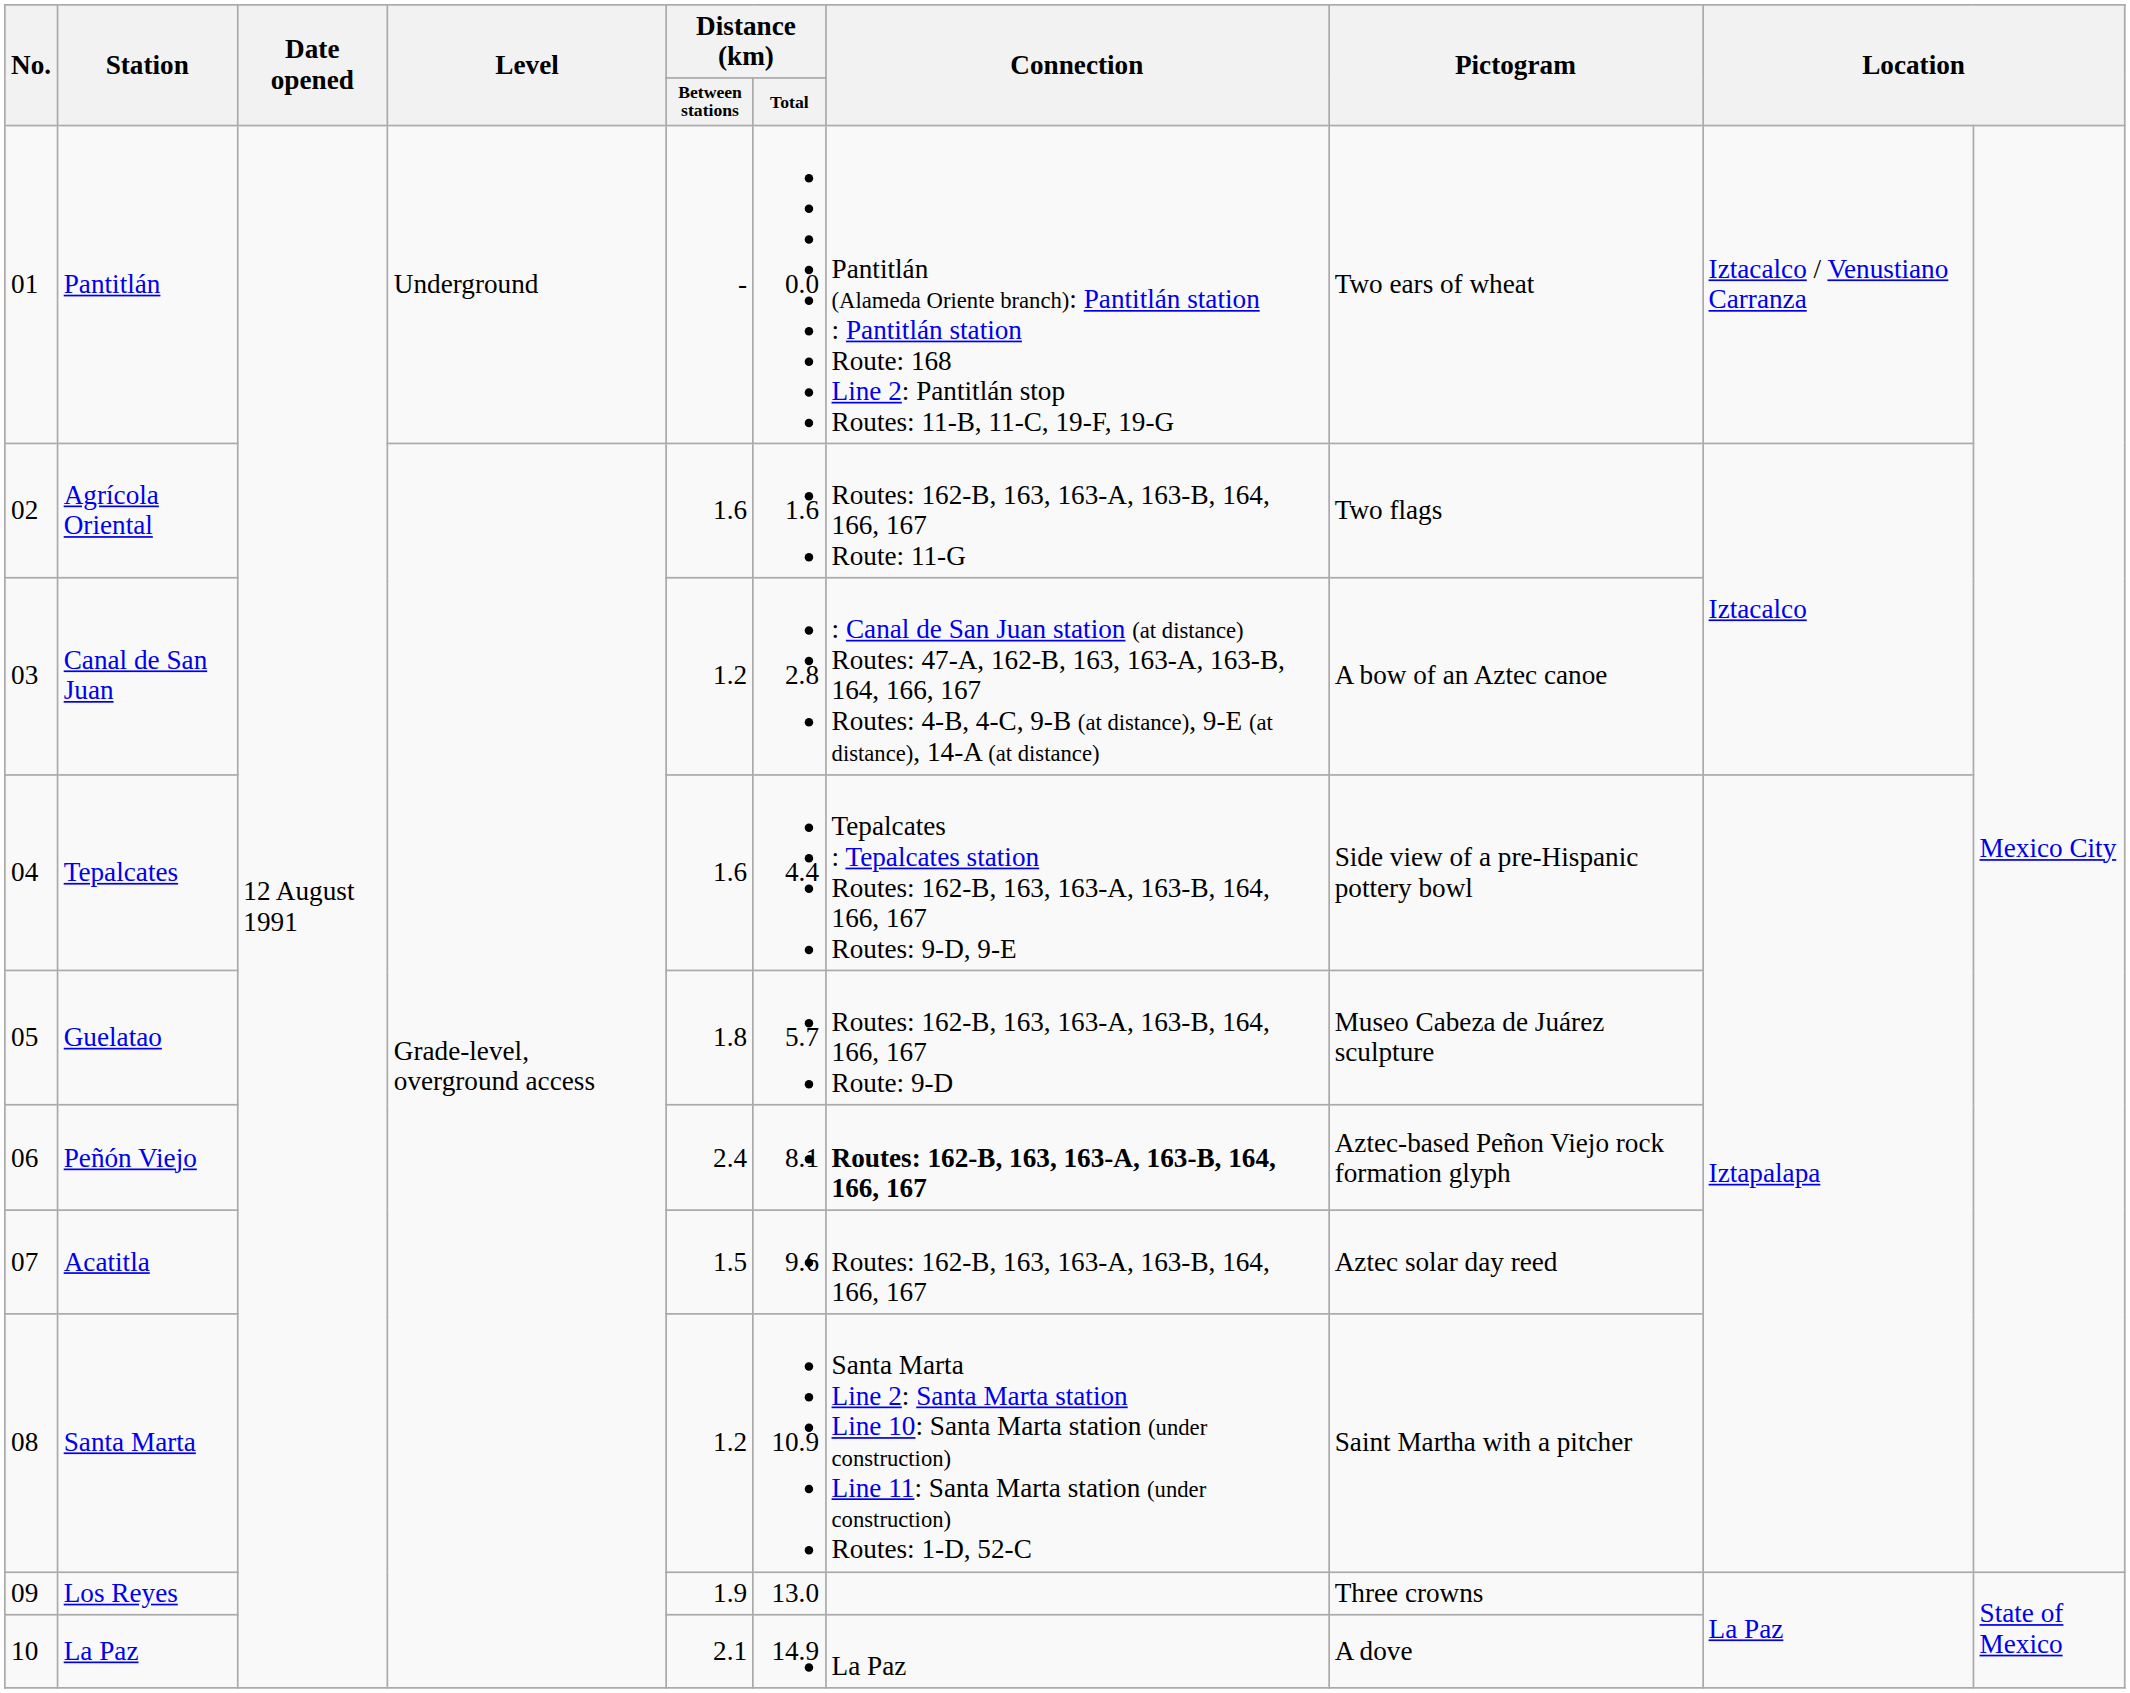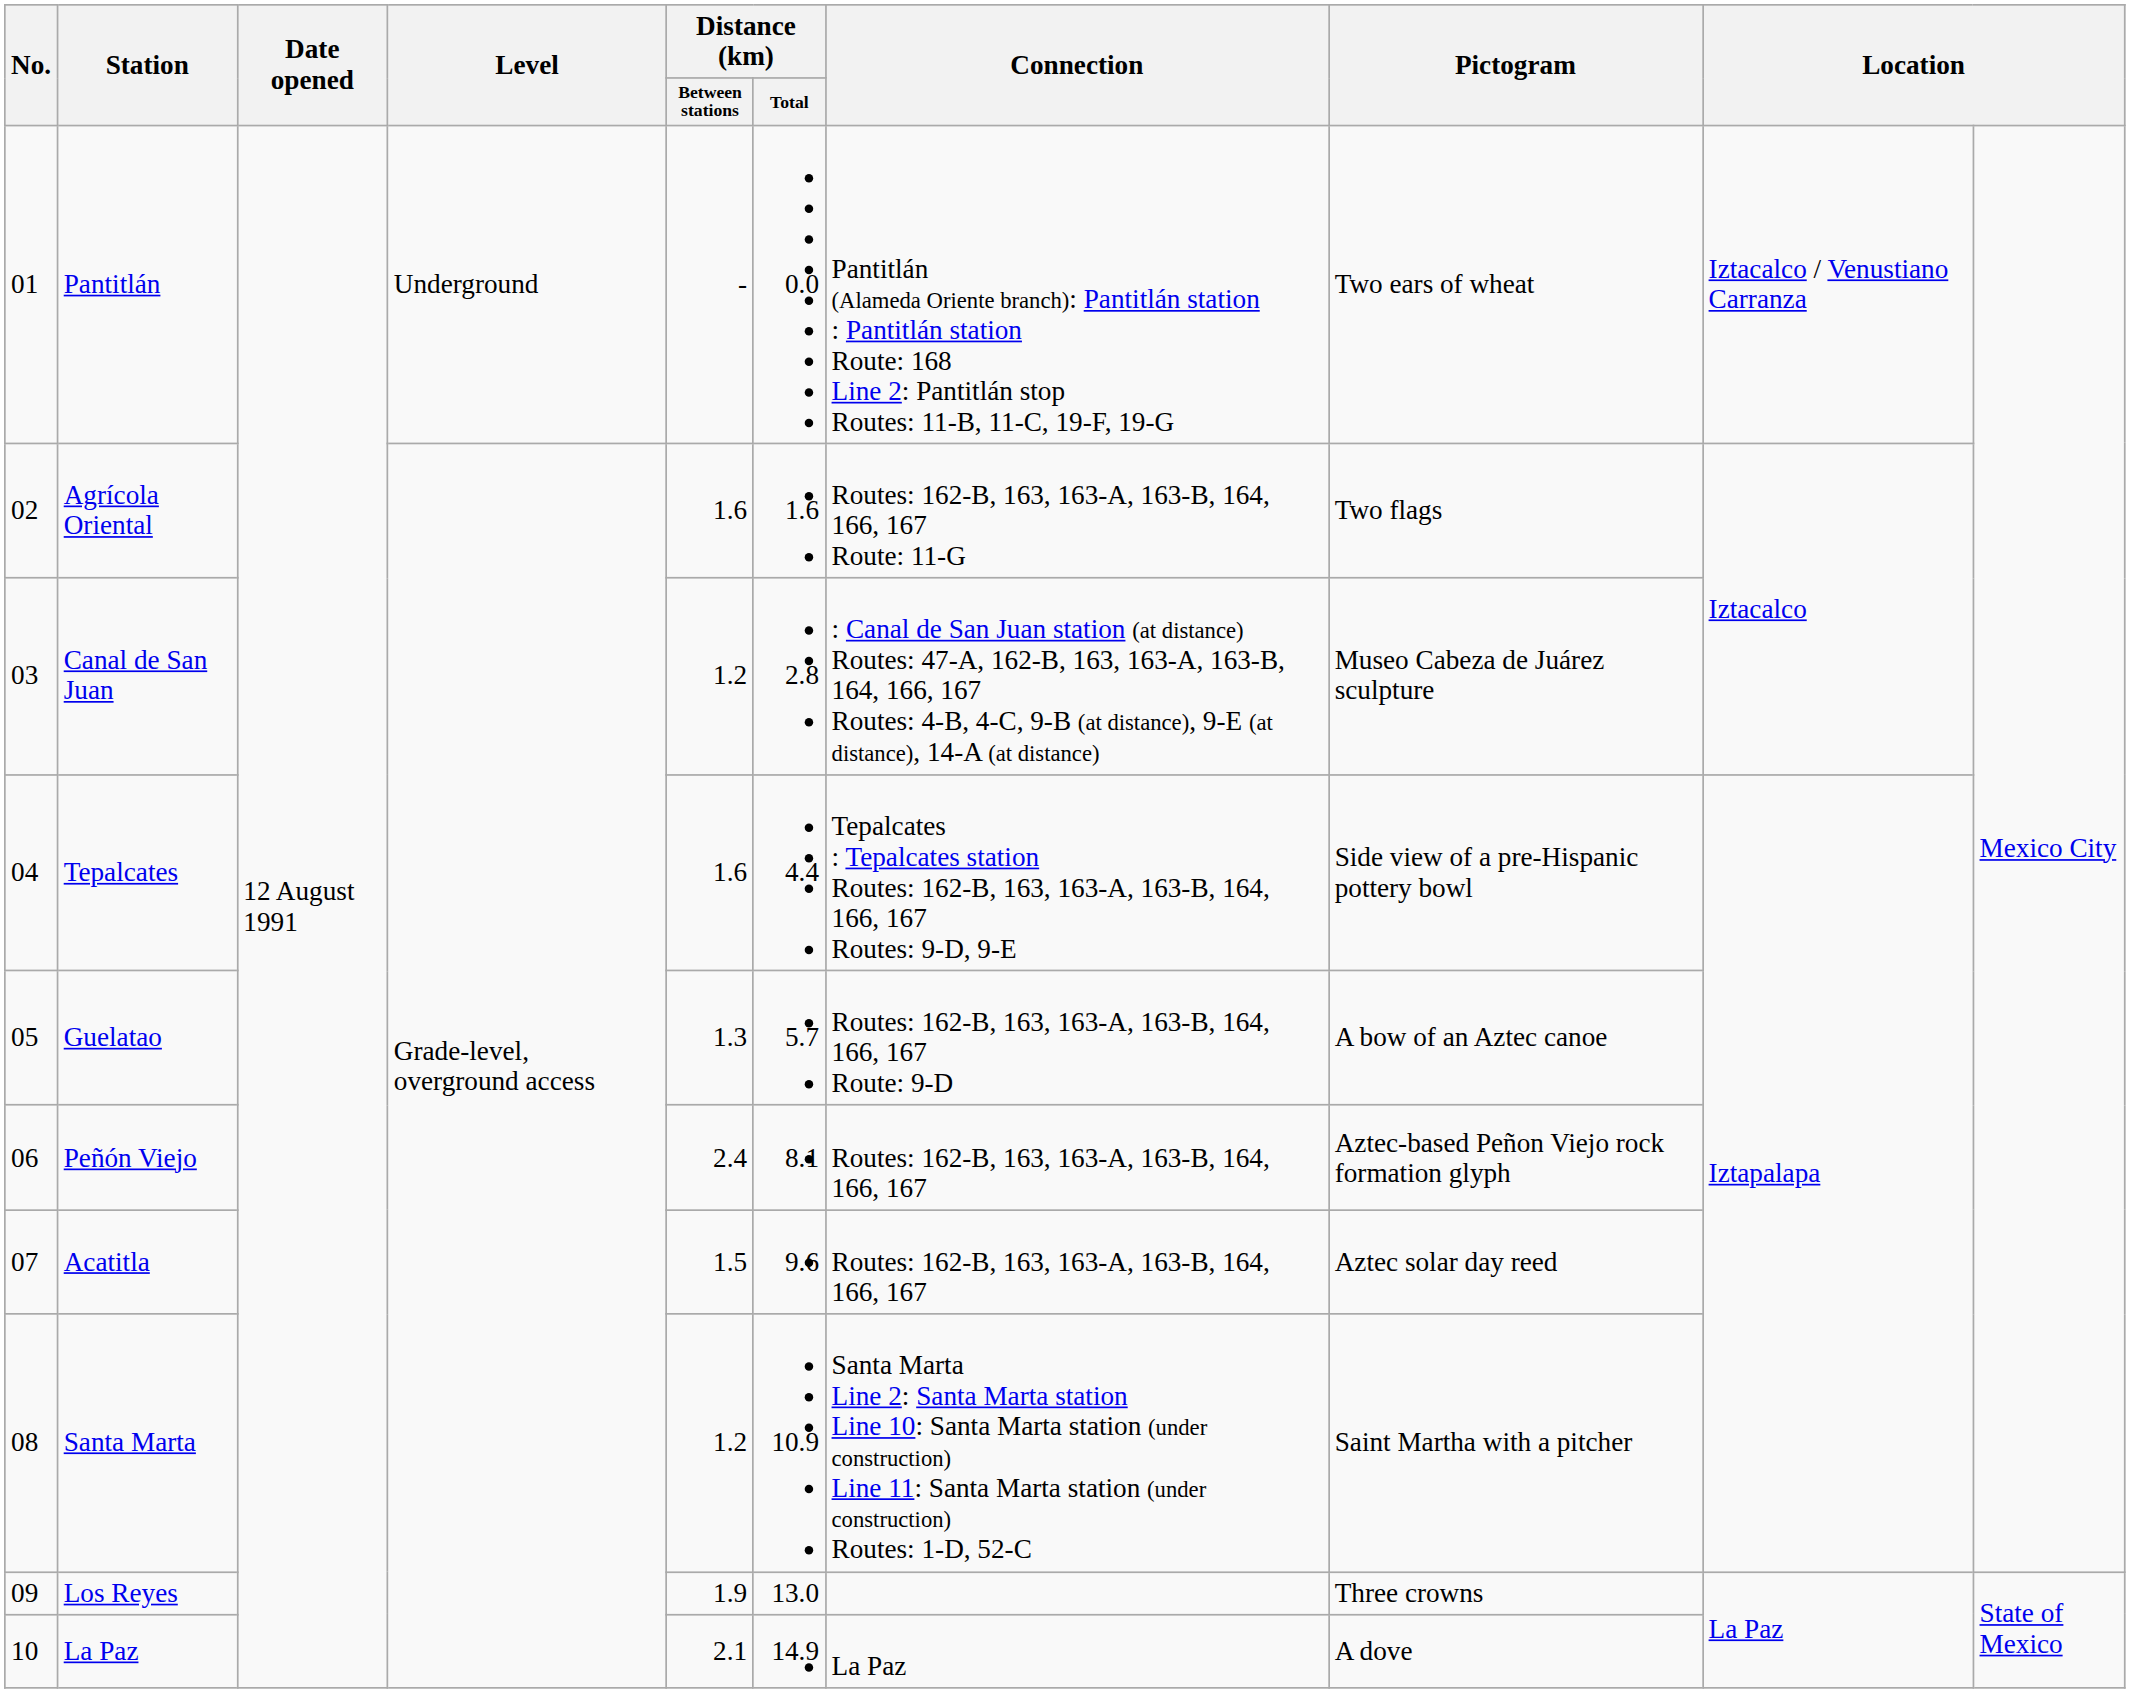(1471, 675) A bow of an Aztec canoe -> (1469, 675) Museo Cabeza de Juárez sculpture
(730, 1037) 1.8 -> (730, 1037) 1.3
(1469, 1037) Museo Cabeza de Juárez sculpture -> (1471, 1037) A bow of an Aztec canoe
(1077, 1173) bold -> (1077, 1173) normal
